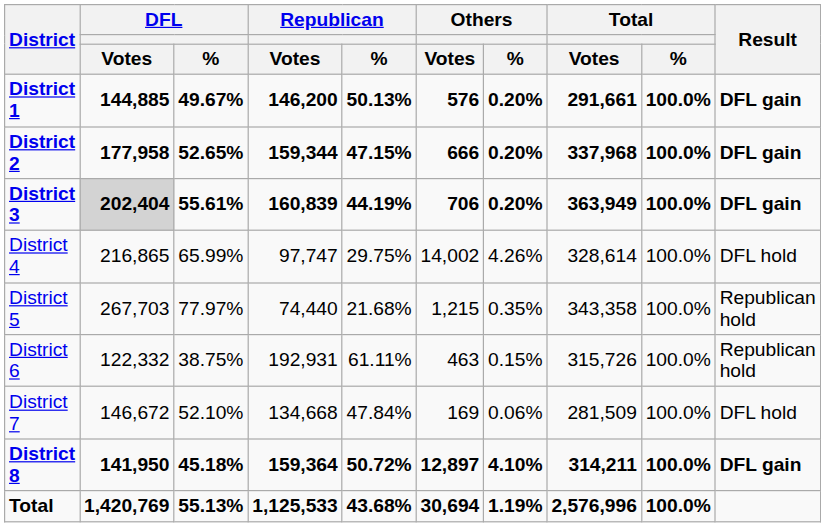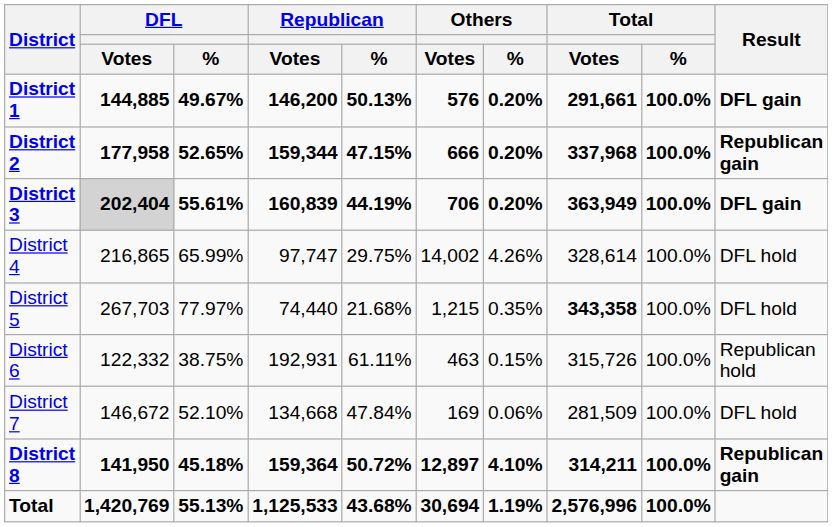(761, 152) DFL gain -> (771, 152) Republican gain
(602, 308) normal -> (602, 308) bold
(768, 308) Republican hold -> (758, 308) DFL hold
(761, 464) DFL gain -> (771, 464) Republican gain
